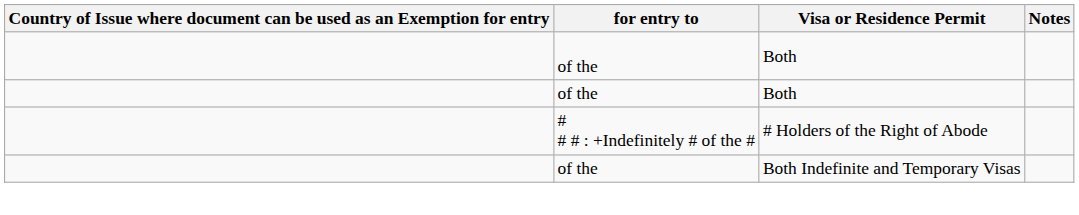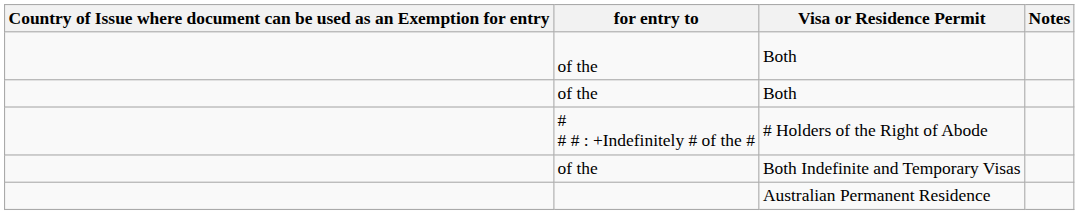+ row: (656, 196)
